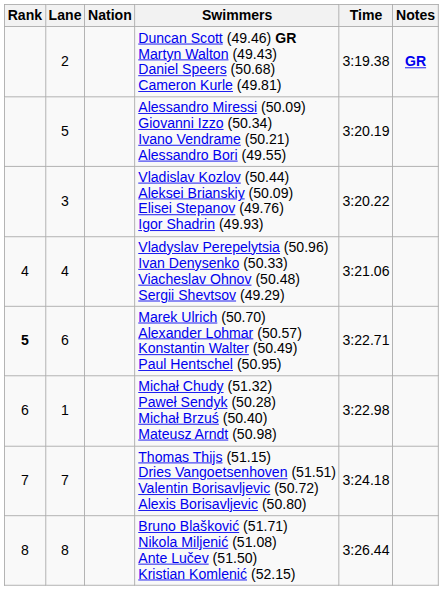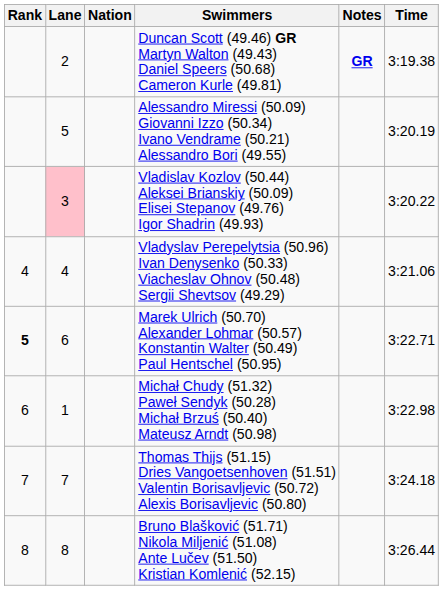columns swapped: (366, 15) <-> (416, 15)
(65, 201) no background -> (65, 201) pink background
